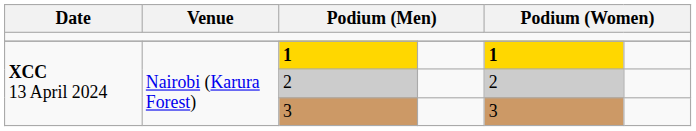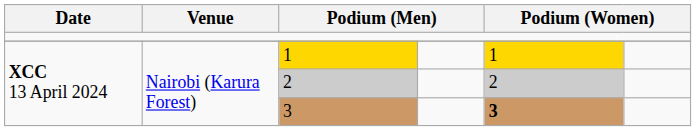(287, 54) bold -> (287, 54) normal
(493, 54) bold -> (493, 54) normal
(493, 111) normal -> (493, 111) bold
